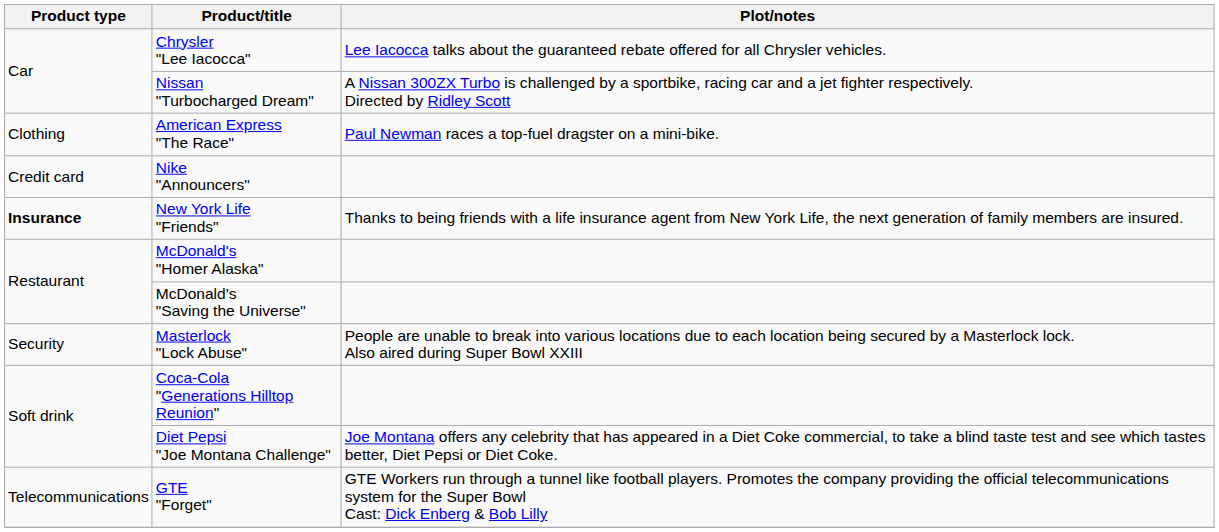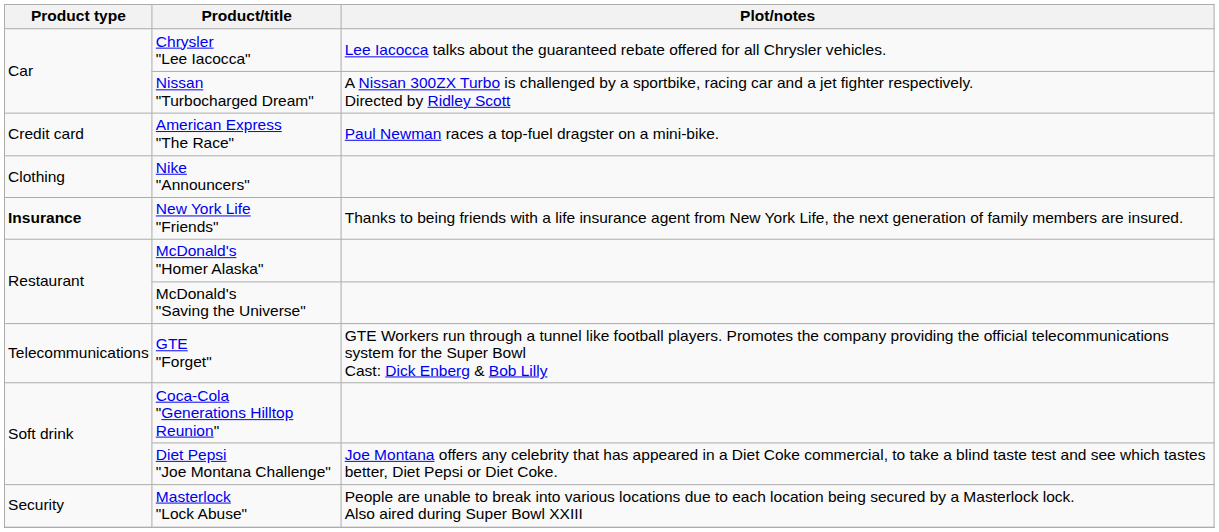(37, 134) Clothing -> (46, 134) Credit card
(46, 176) Credit card -> (37, 176) Clothing
rows swapped: (201, 344) <-> (184, 497)
